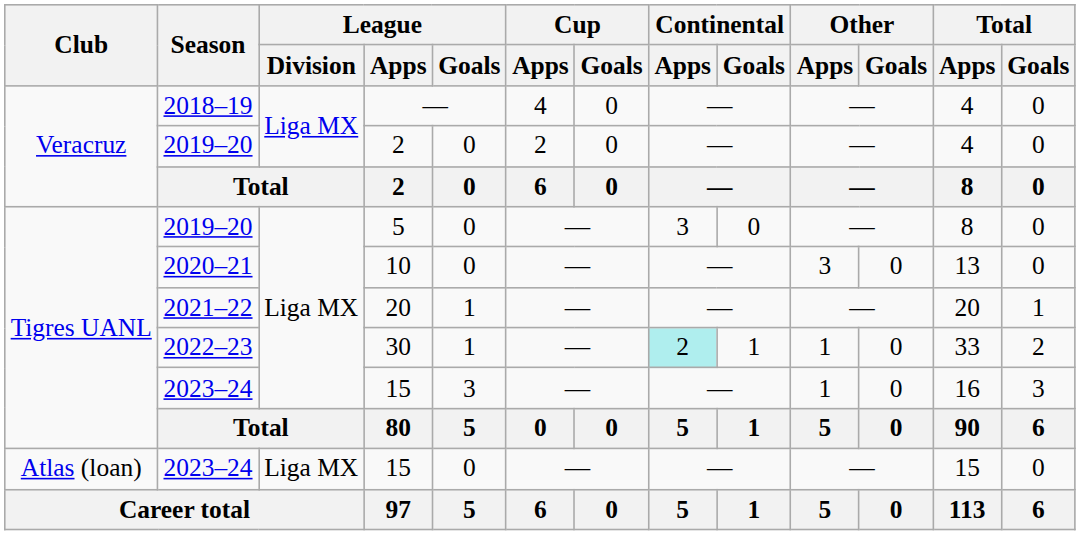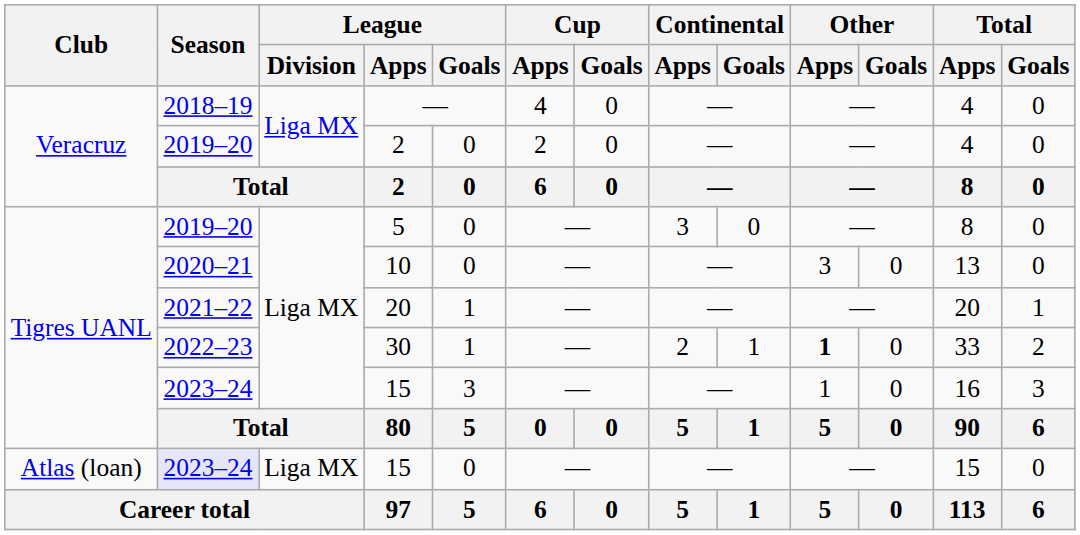(683, 347) paleturquoise background -> (683, 347) no background
(825, 347) normal -> (825, 347) bold
(208, 468) no background -> (208, 468) lavender background
